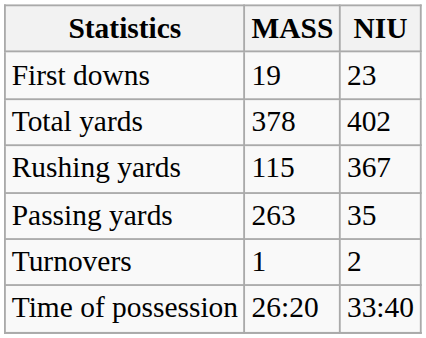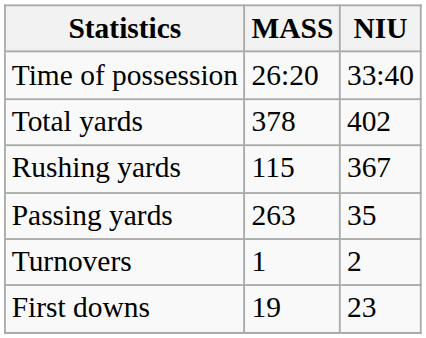rows swapped: (81, 74) <-> (125, 308)
